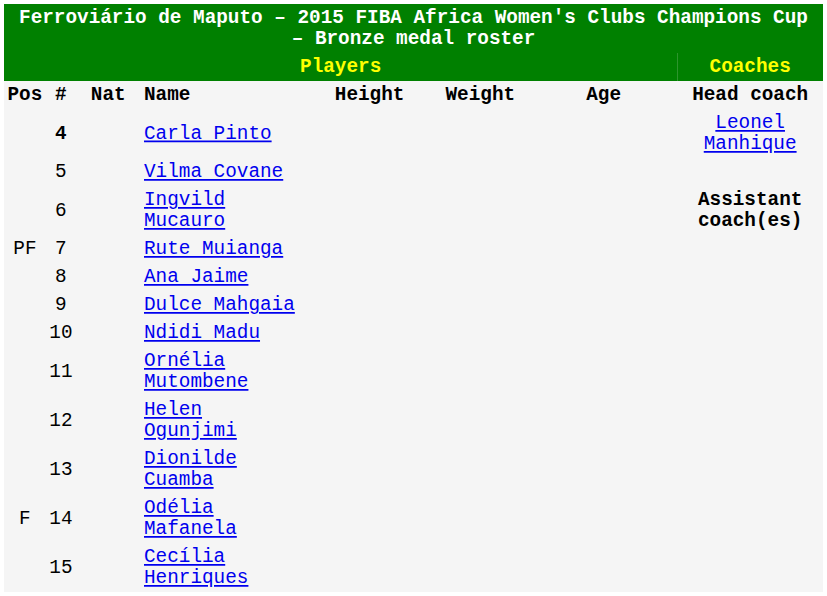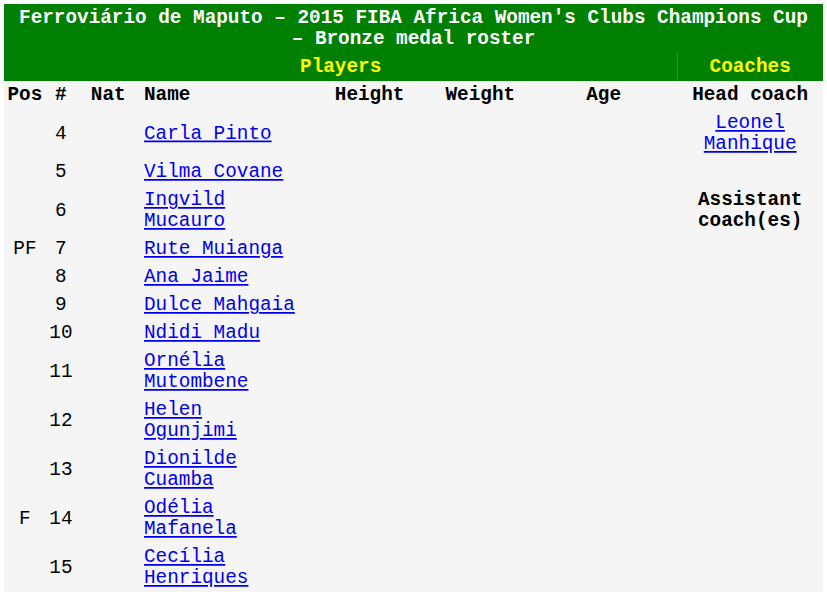(61, 134) bold -> (61, 134) normal
